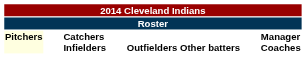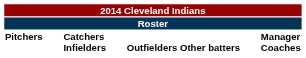(24, 37) lightyellow background -> (24, 37) no background
